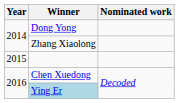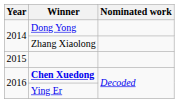(61, 75) normal -> (63, 75) bold
(47, 91) lightblue background -> (47, 91) no background
